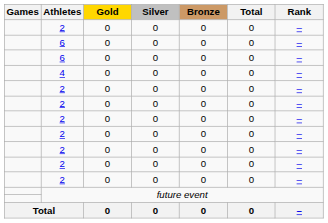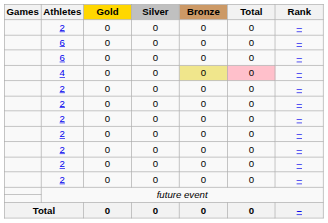(203, 73) no background -> (203, 73) khaki background
(251, 73) no background -> (251, 73) pink background
